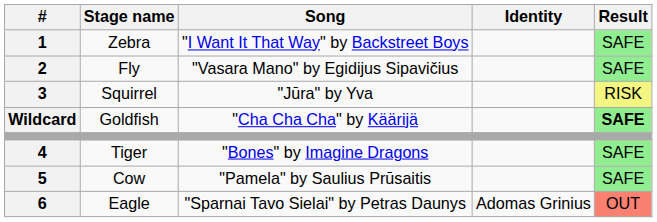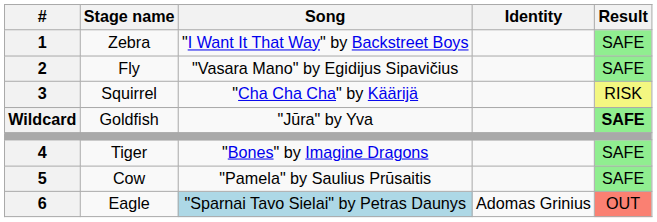(325, 94) "Jūra" by Yva -> (325, 94) "Cha Cha Cha" by Käärijä
(325, 119) "Cha Cha Cha" by Käärijä -> (325, 119) "Jūra" by Yva
(325, 204) no background -> (325, 204) lightblue background
